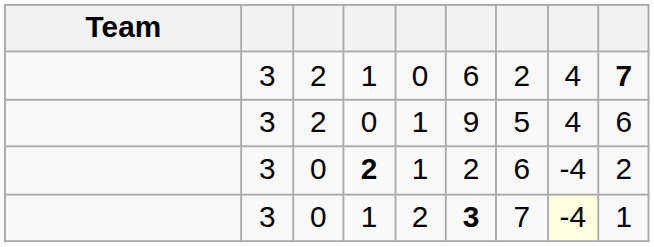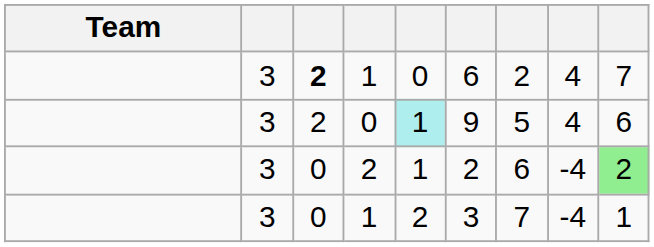(318, 75) normal -> (318, 75) bold
(624, 75) bold -> (624, 75) normal
(420, 122) no background -> (420, 122) paleturquoise background
(369, 169) bold -> (369, 169) normal
(624, 169) no background -> (624, 169) lightgreen background
(471, 216) bold -> (471, 216) normal
(573, 216) lightyellow background -> (573, 216) no background
